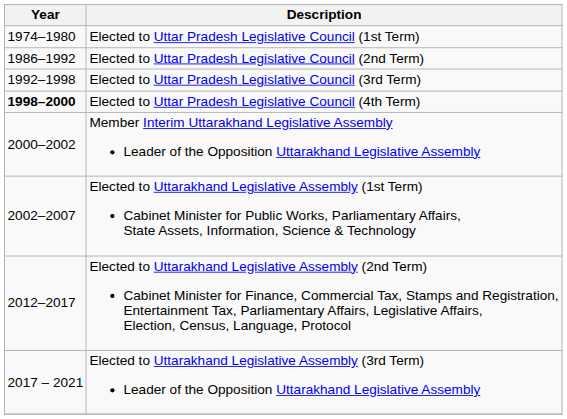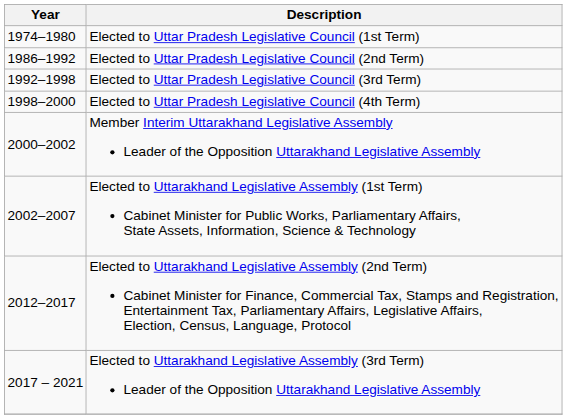(42, 101) bold -> (42, 101) normal
